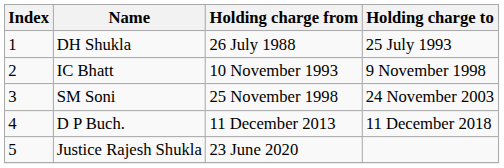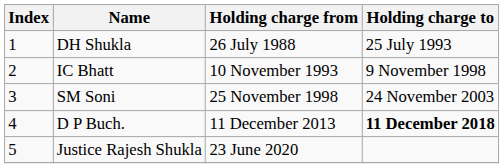(429, 123) normal -> (430, 123) bold
